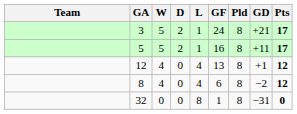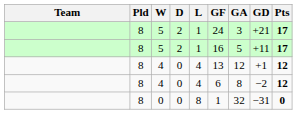columns swapped: (239, 13) <-> (141, 13)
